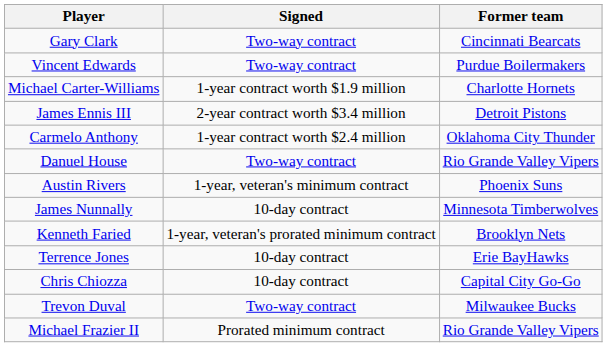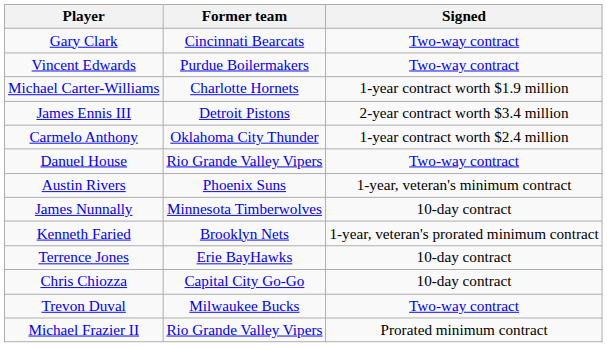columns swapped: (301, 16) <-> (521, 16)
